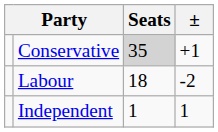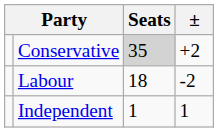(190, 50) +1 -> (190, 50) +2
